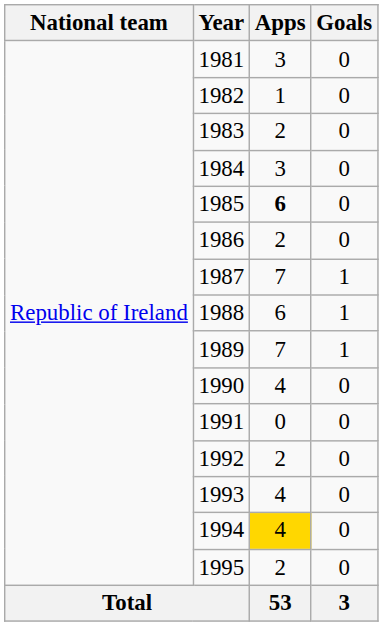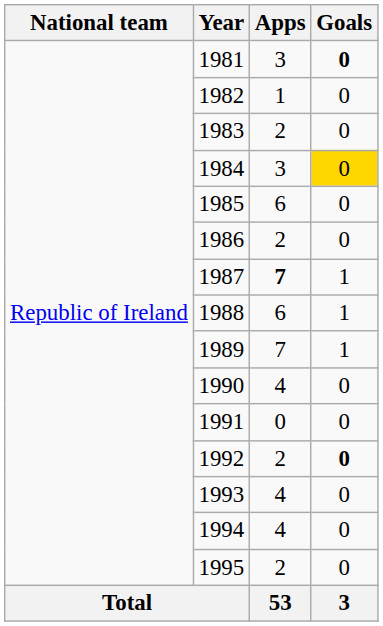(344, 58) normal -> (344, 58) bold
(344, 167) no background -> (344, 167) gold background
(280, 204) bold -> (280, 204) normal
(280, 276) normal -> (280, 276) bold
(344, 458) normal -> (344, 458) bold
(280, 530) gold background -> (280, 530) no background
